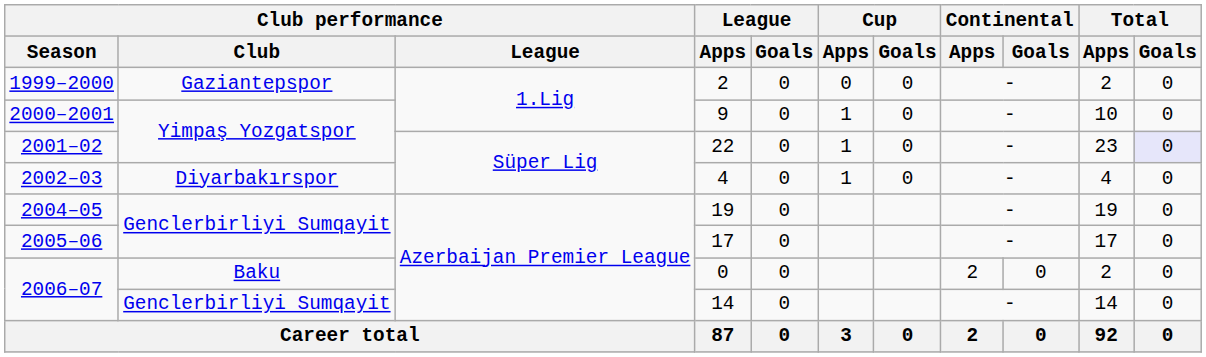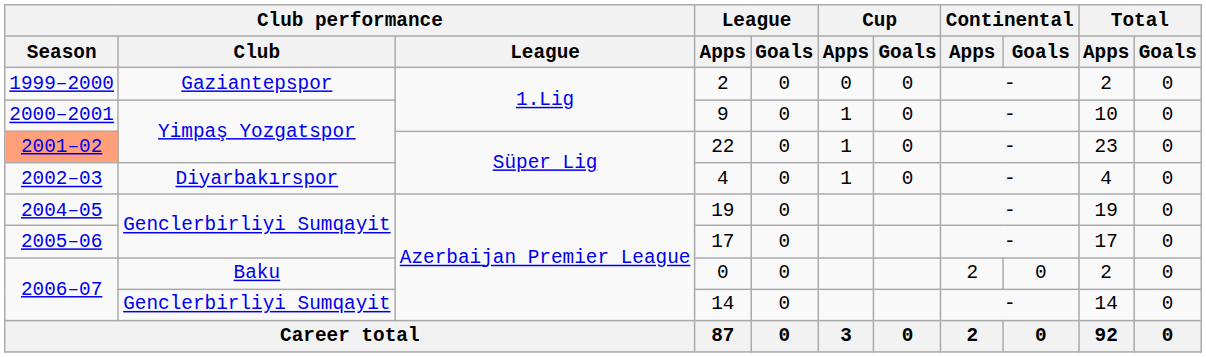(62, 147) no background -> (62, 147) lightsalmon background
(1168, 147) lavender background -> (1168, 147) no background
